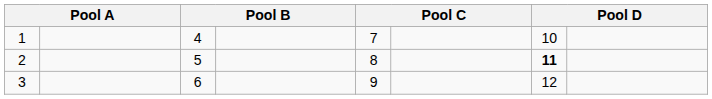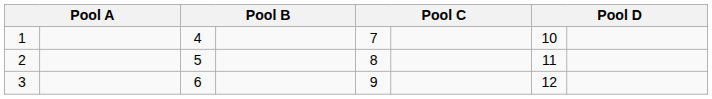(549, 60) bold -> (549, 60) normal
